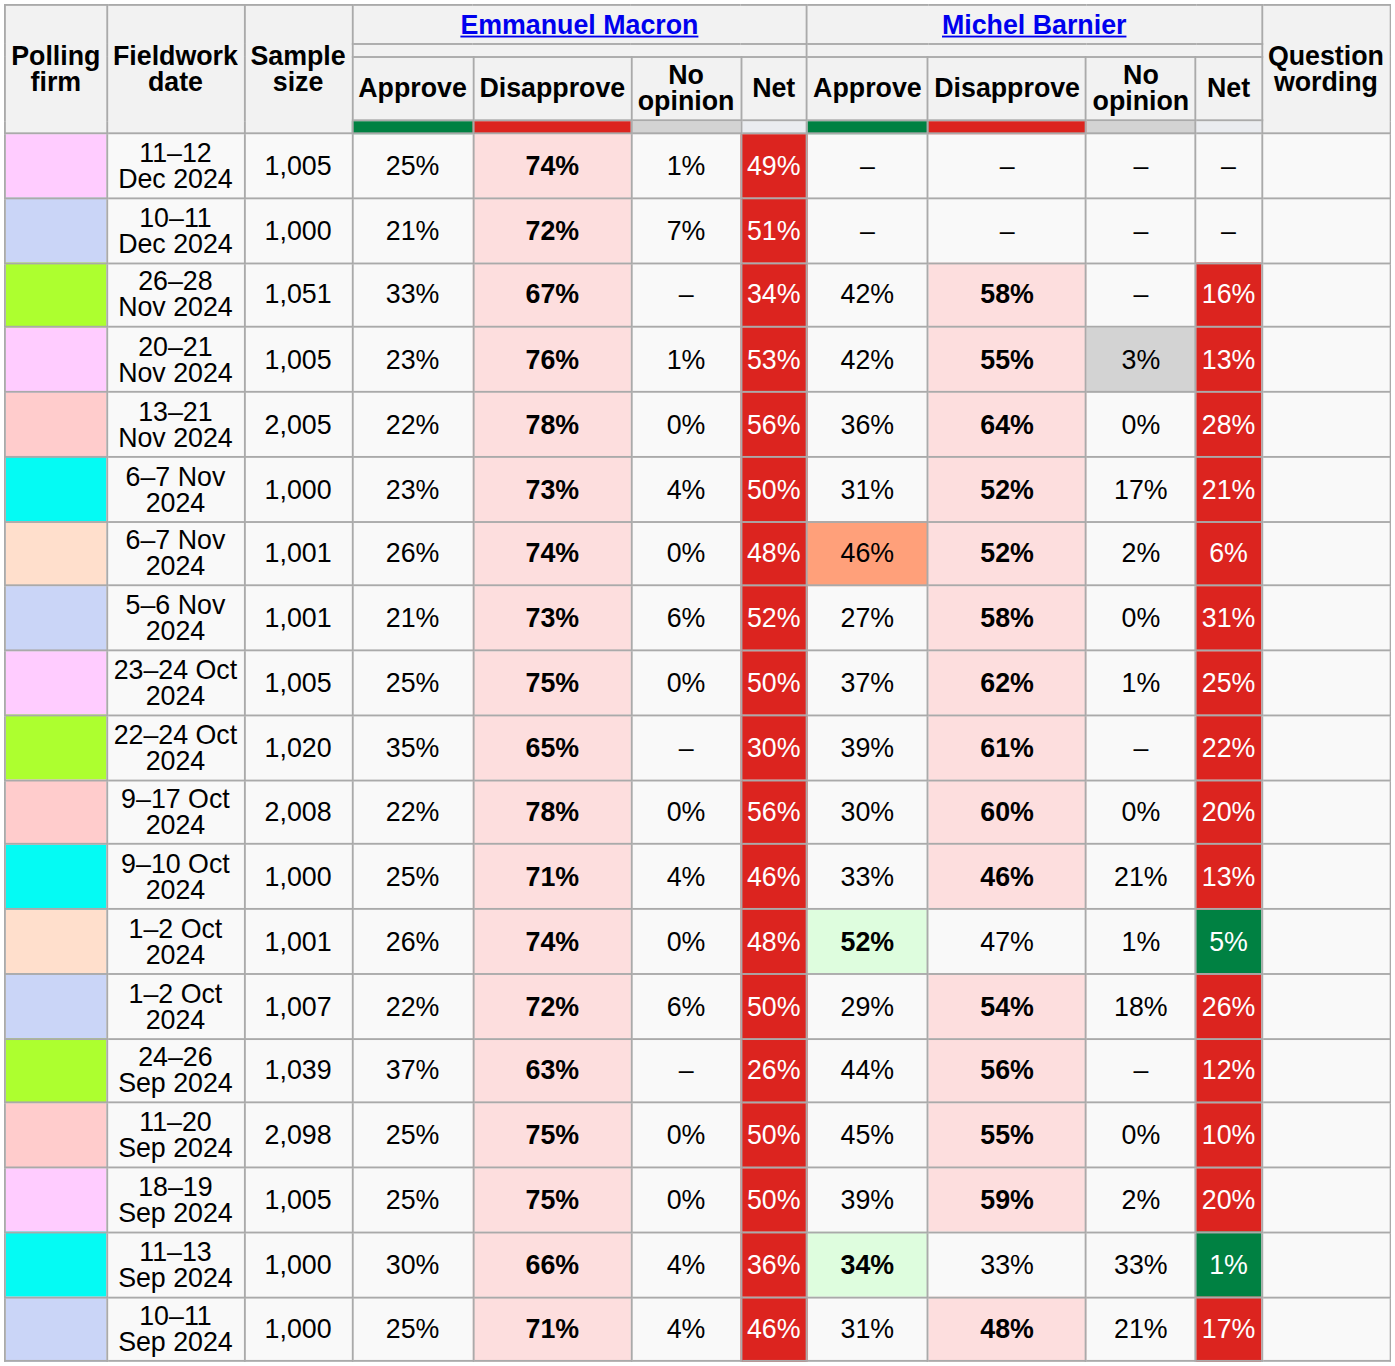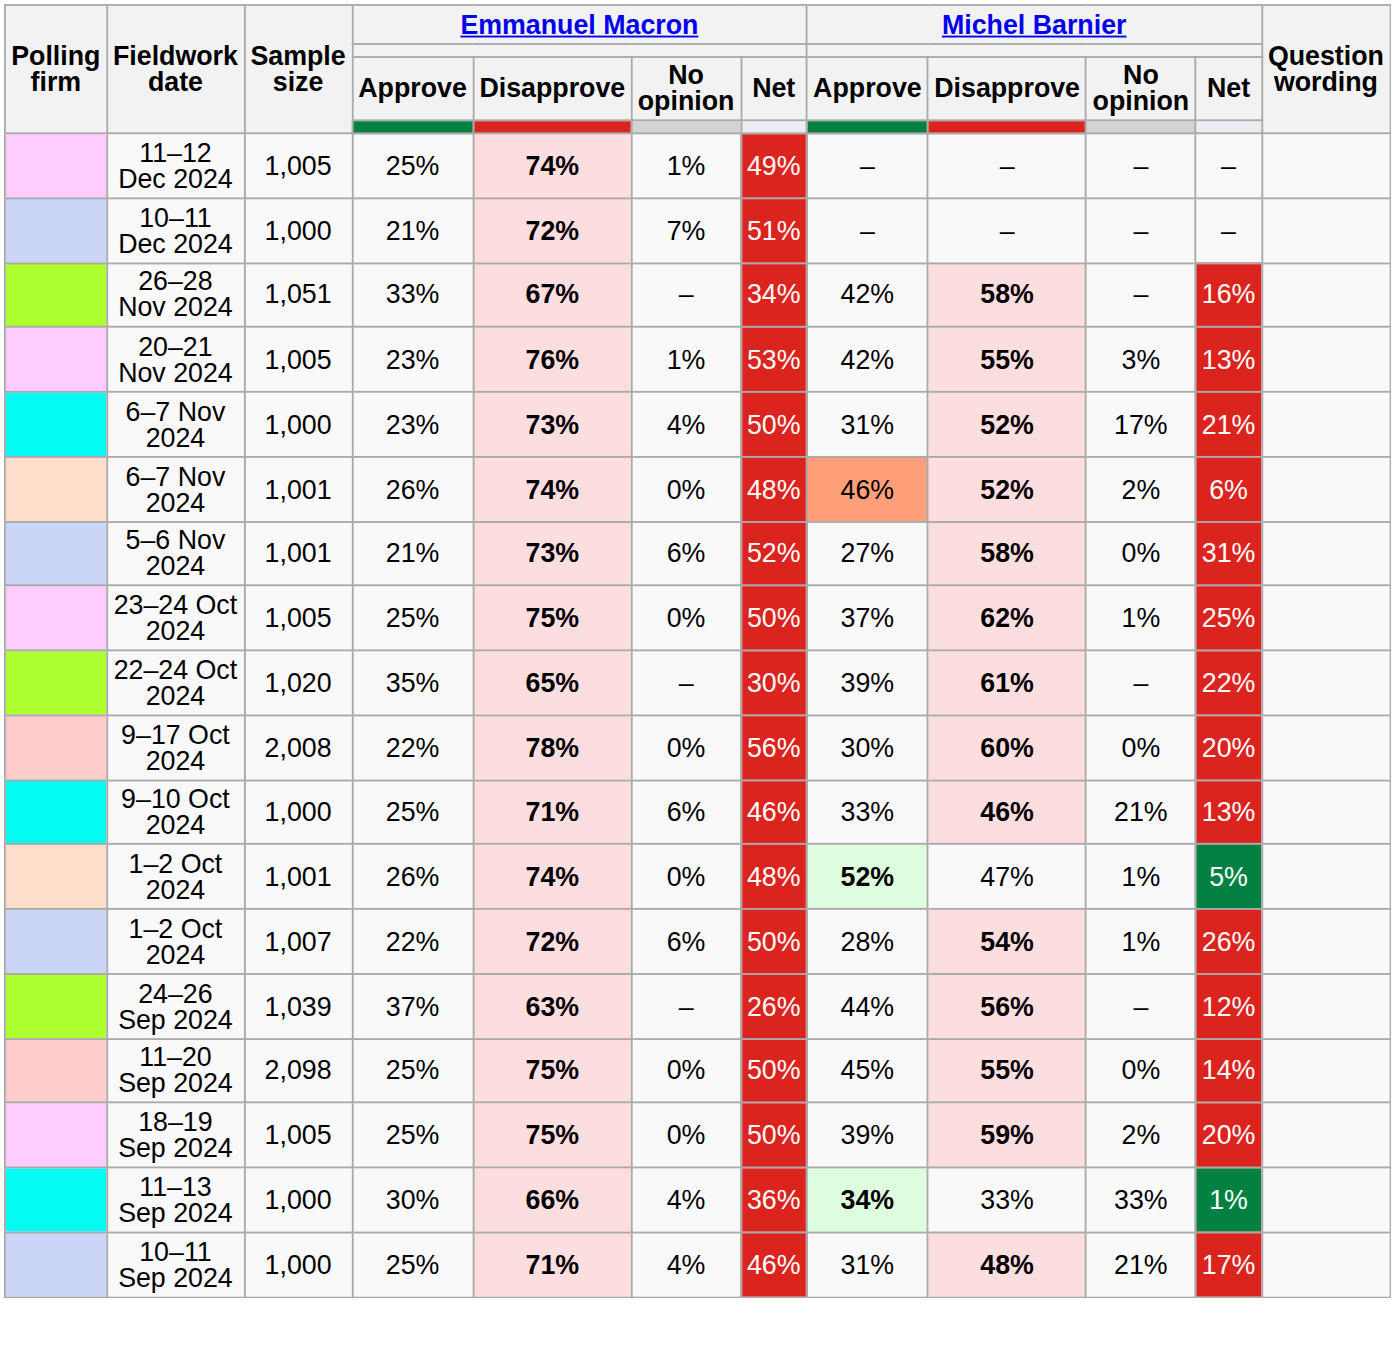(1141, 360) lightgrey background -> (1141, 360) no background
- row: (175, 425)
(686, 877) 4% -> (686, 812) 6%
(867, 1006) 29% -> (867, 942) 28%
(1141, 1006) 18% -> (1141, 942) 1%
(1229, 1136) 10% -> (1229, 1071) 14%
